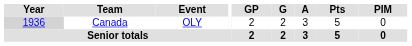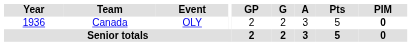(34, 23) lightgrey background -> (34, 23) no background
(383, 23) normal -> (383, 23) bold
